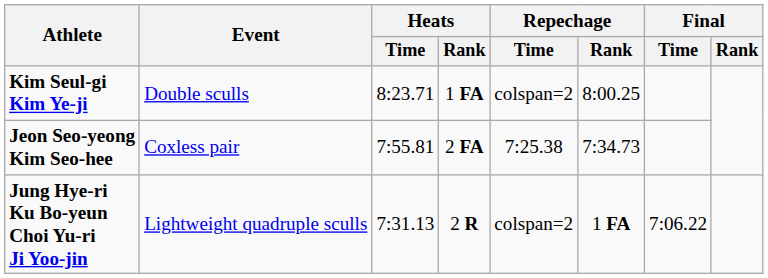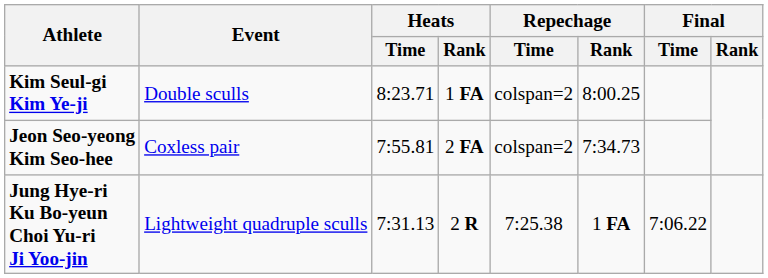(534, 147) 7:25.38 -> (534, 147) colspan=2
(534, 224) colspan=2 -> (534, 224) 7:25.38
